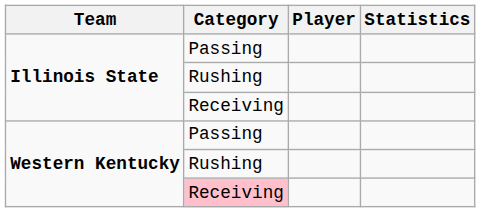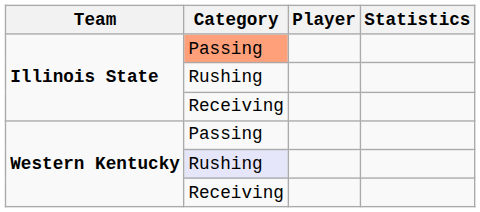(226, 49) no background -> (226, 49) lightsalmon background
(226, 164) no background -> (226, 164) lavender background
(236, 193) pink background -> (236, 193) no background
